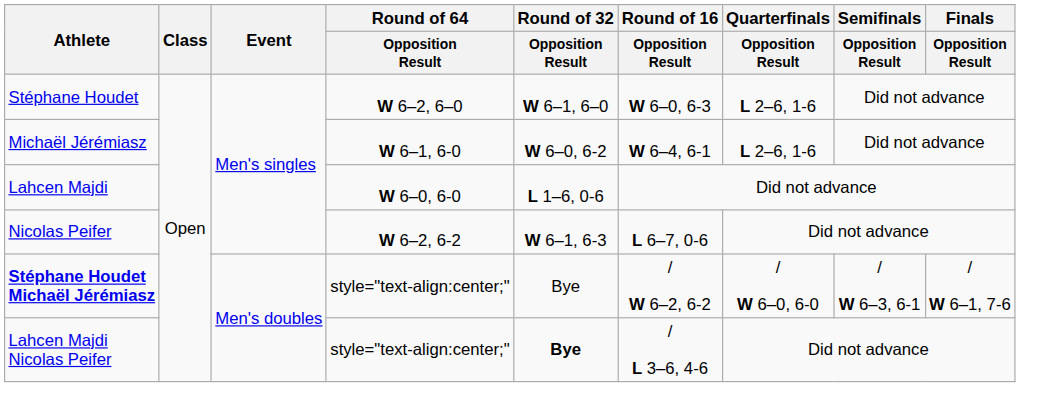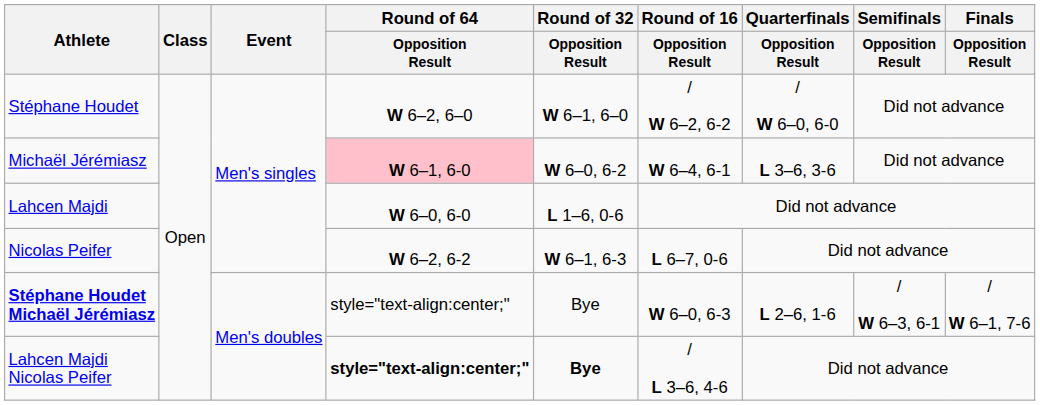(670, 107) W 6–0, 6-3 -> (690, 107) / W 6–2, 6-2
(778, 107) L 2–6, 1-6 -> (798, 107) / W 6–0, 6-0
(420, 152) no background -> (430, 170) pink background
(778, 152) L 2–6, 1-6 -> (798, 170) L 3–6, 3-6
(670, 286) / W 6–2, 6-2 -> (690, 314) W 6–0, 6-3
(778, 286) / W 6–0, 6-0 -> (798, 314) L 2–6, 1-6
(420, 350) normal -> (430, 369) bold
